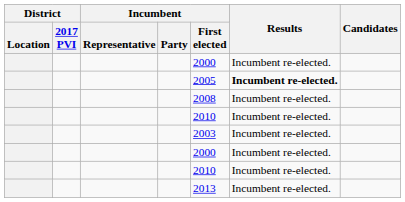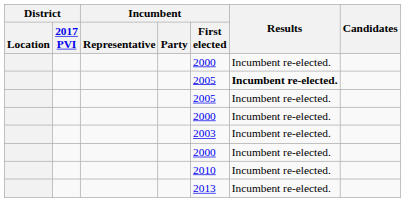(204, 98) 2008 -> (204, 98) 2005
(204, 116) 2010 -> (204, 116) 2000
